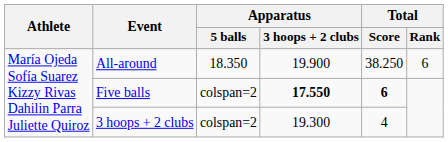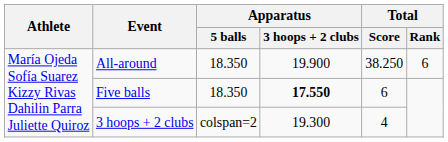(228, 93) colspan=2 -> (228, 93) 18.350
(384, 93) bold -> (384, 93) normal
